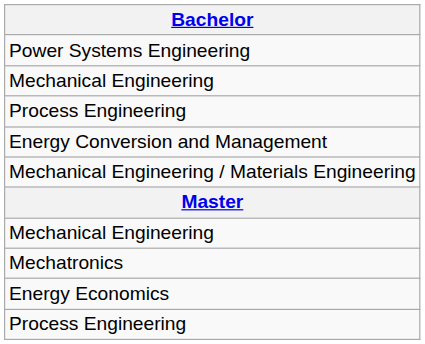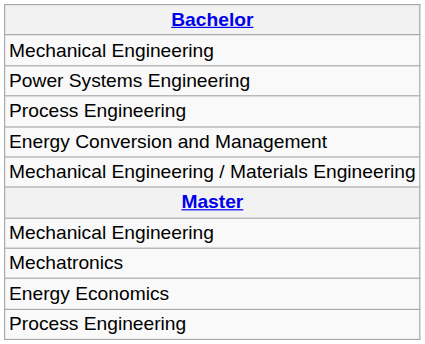(130, 50) Power Systems Engineering -> (111, 50) Mechanical Engineering
(111, 80) Mechanical Engineering -> (130, 80) Power Systems Engineering
